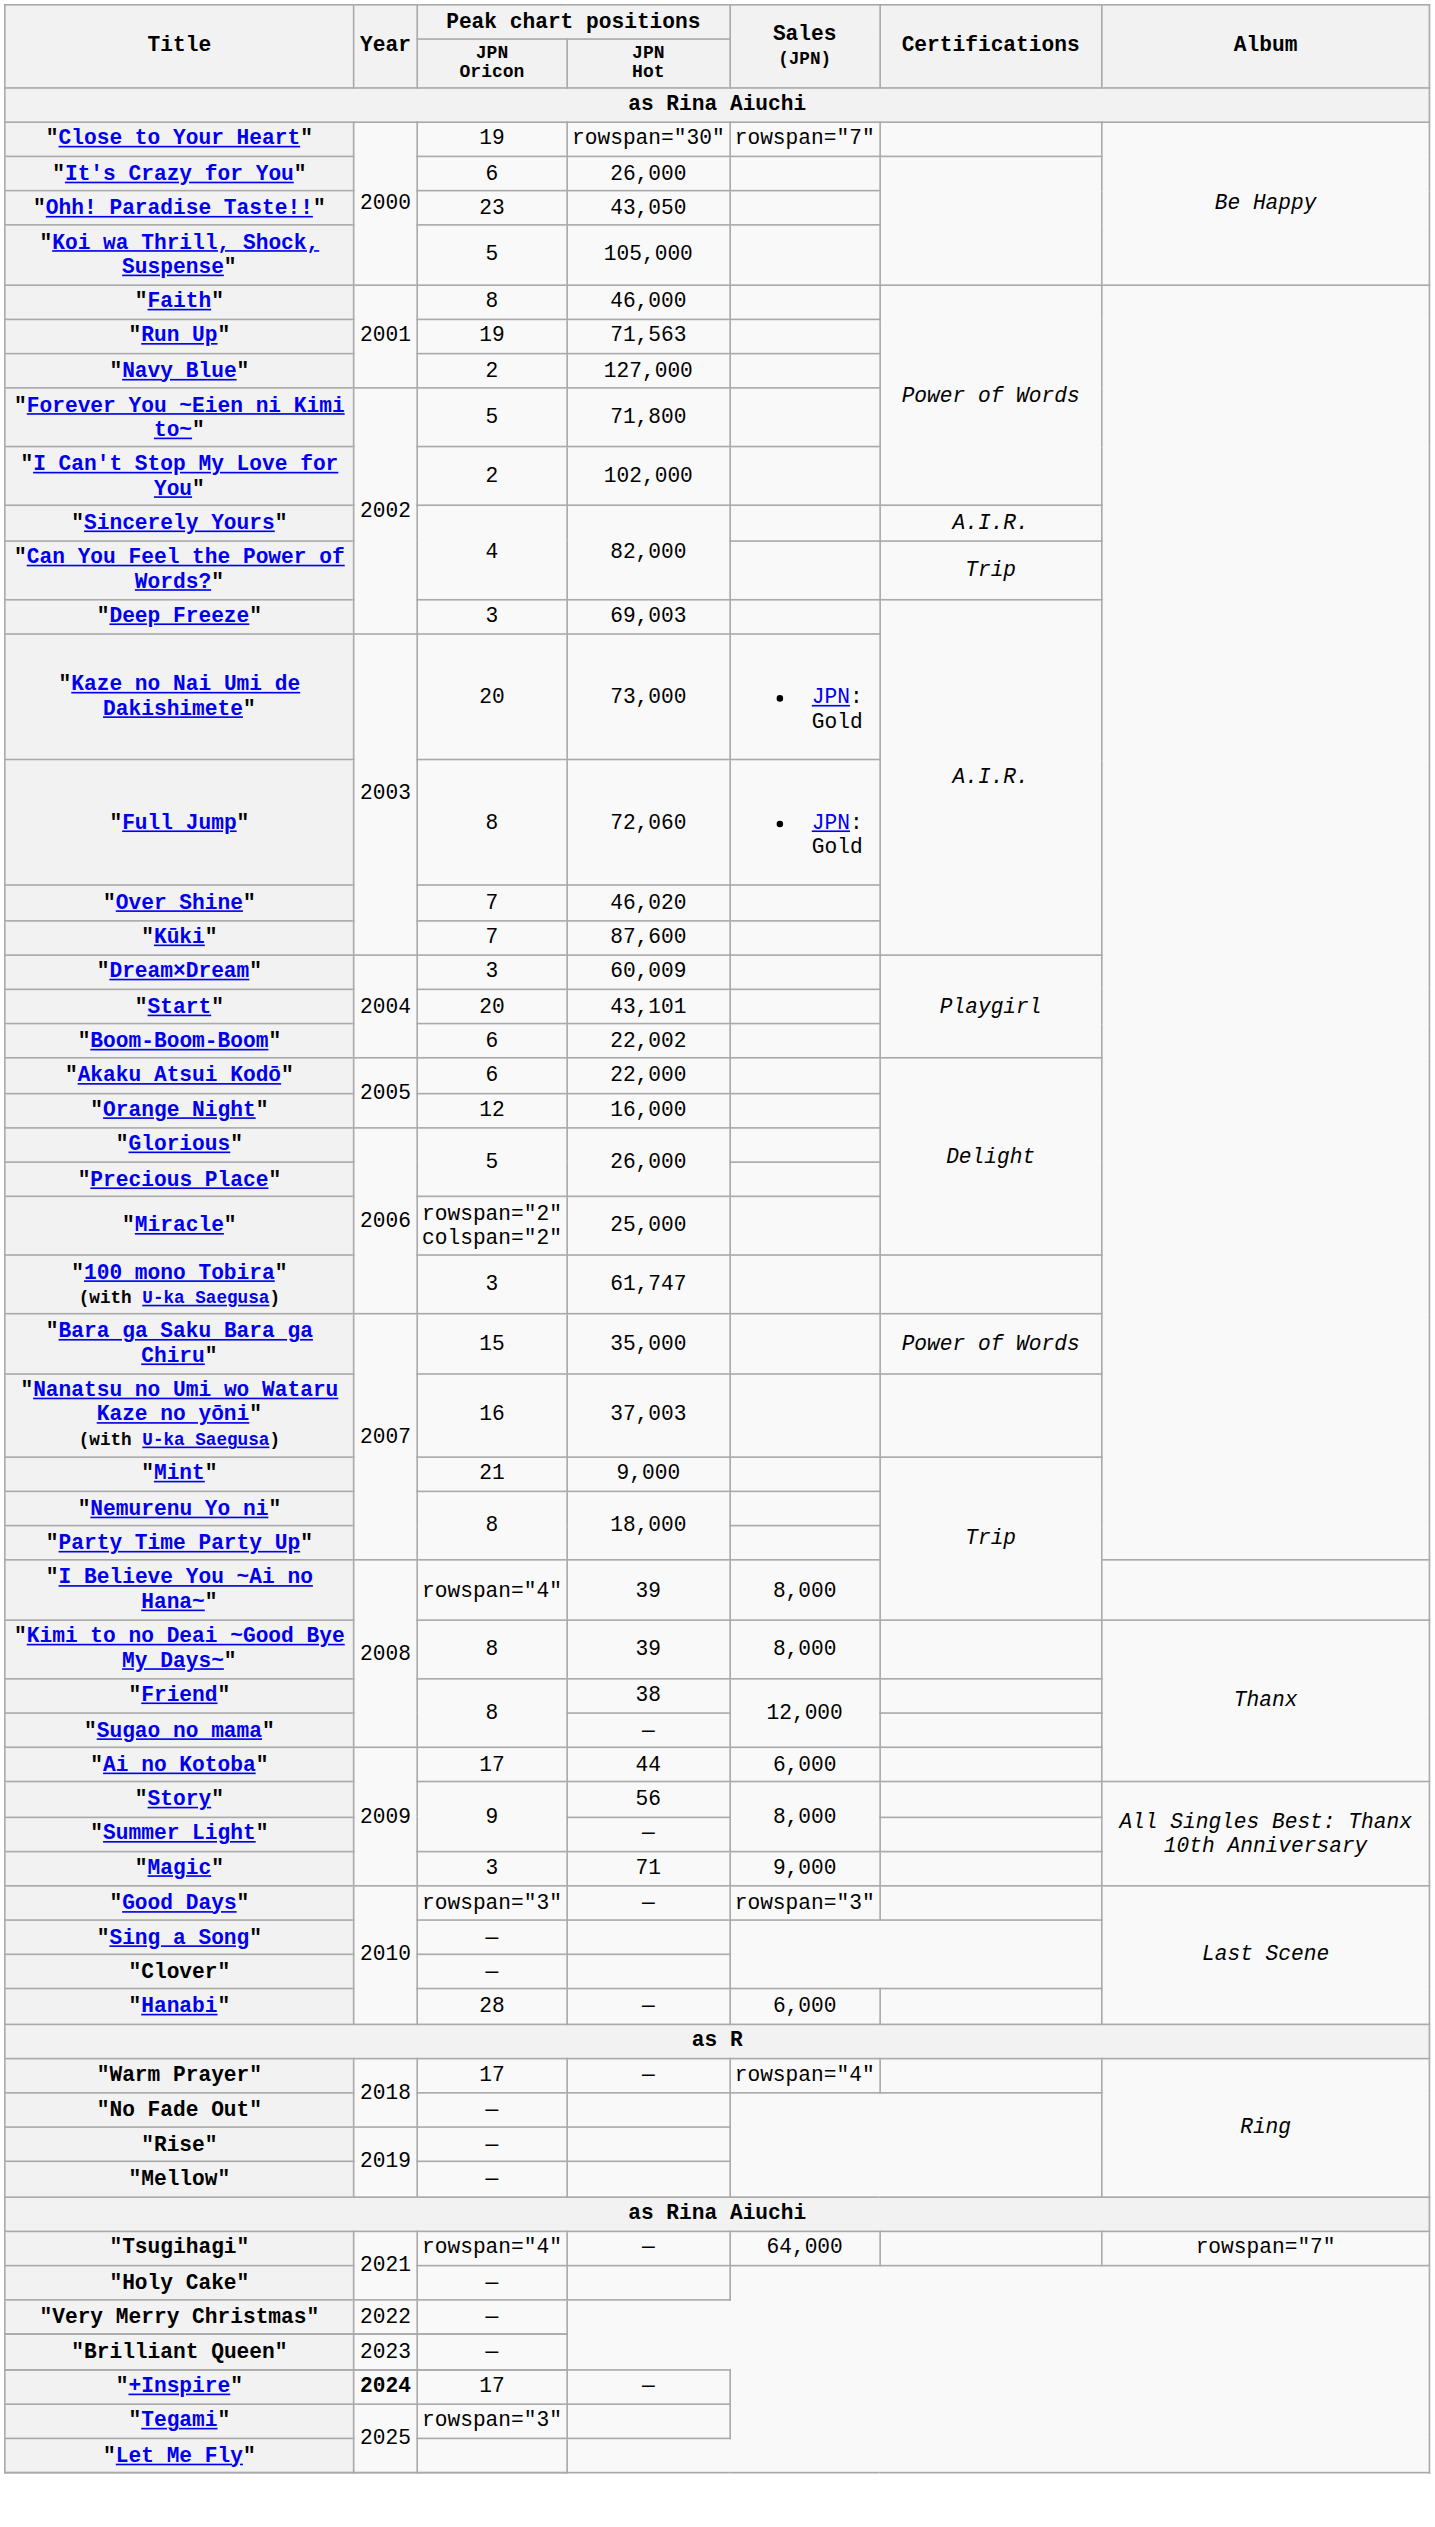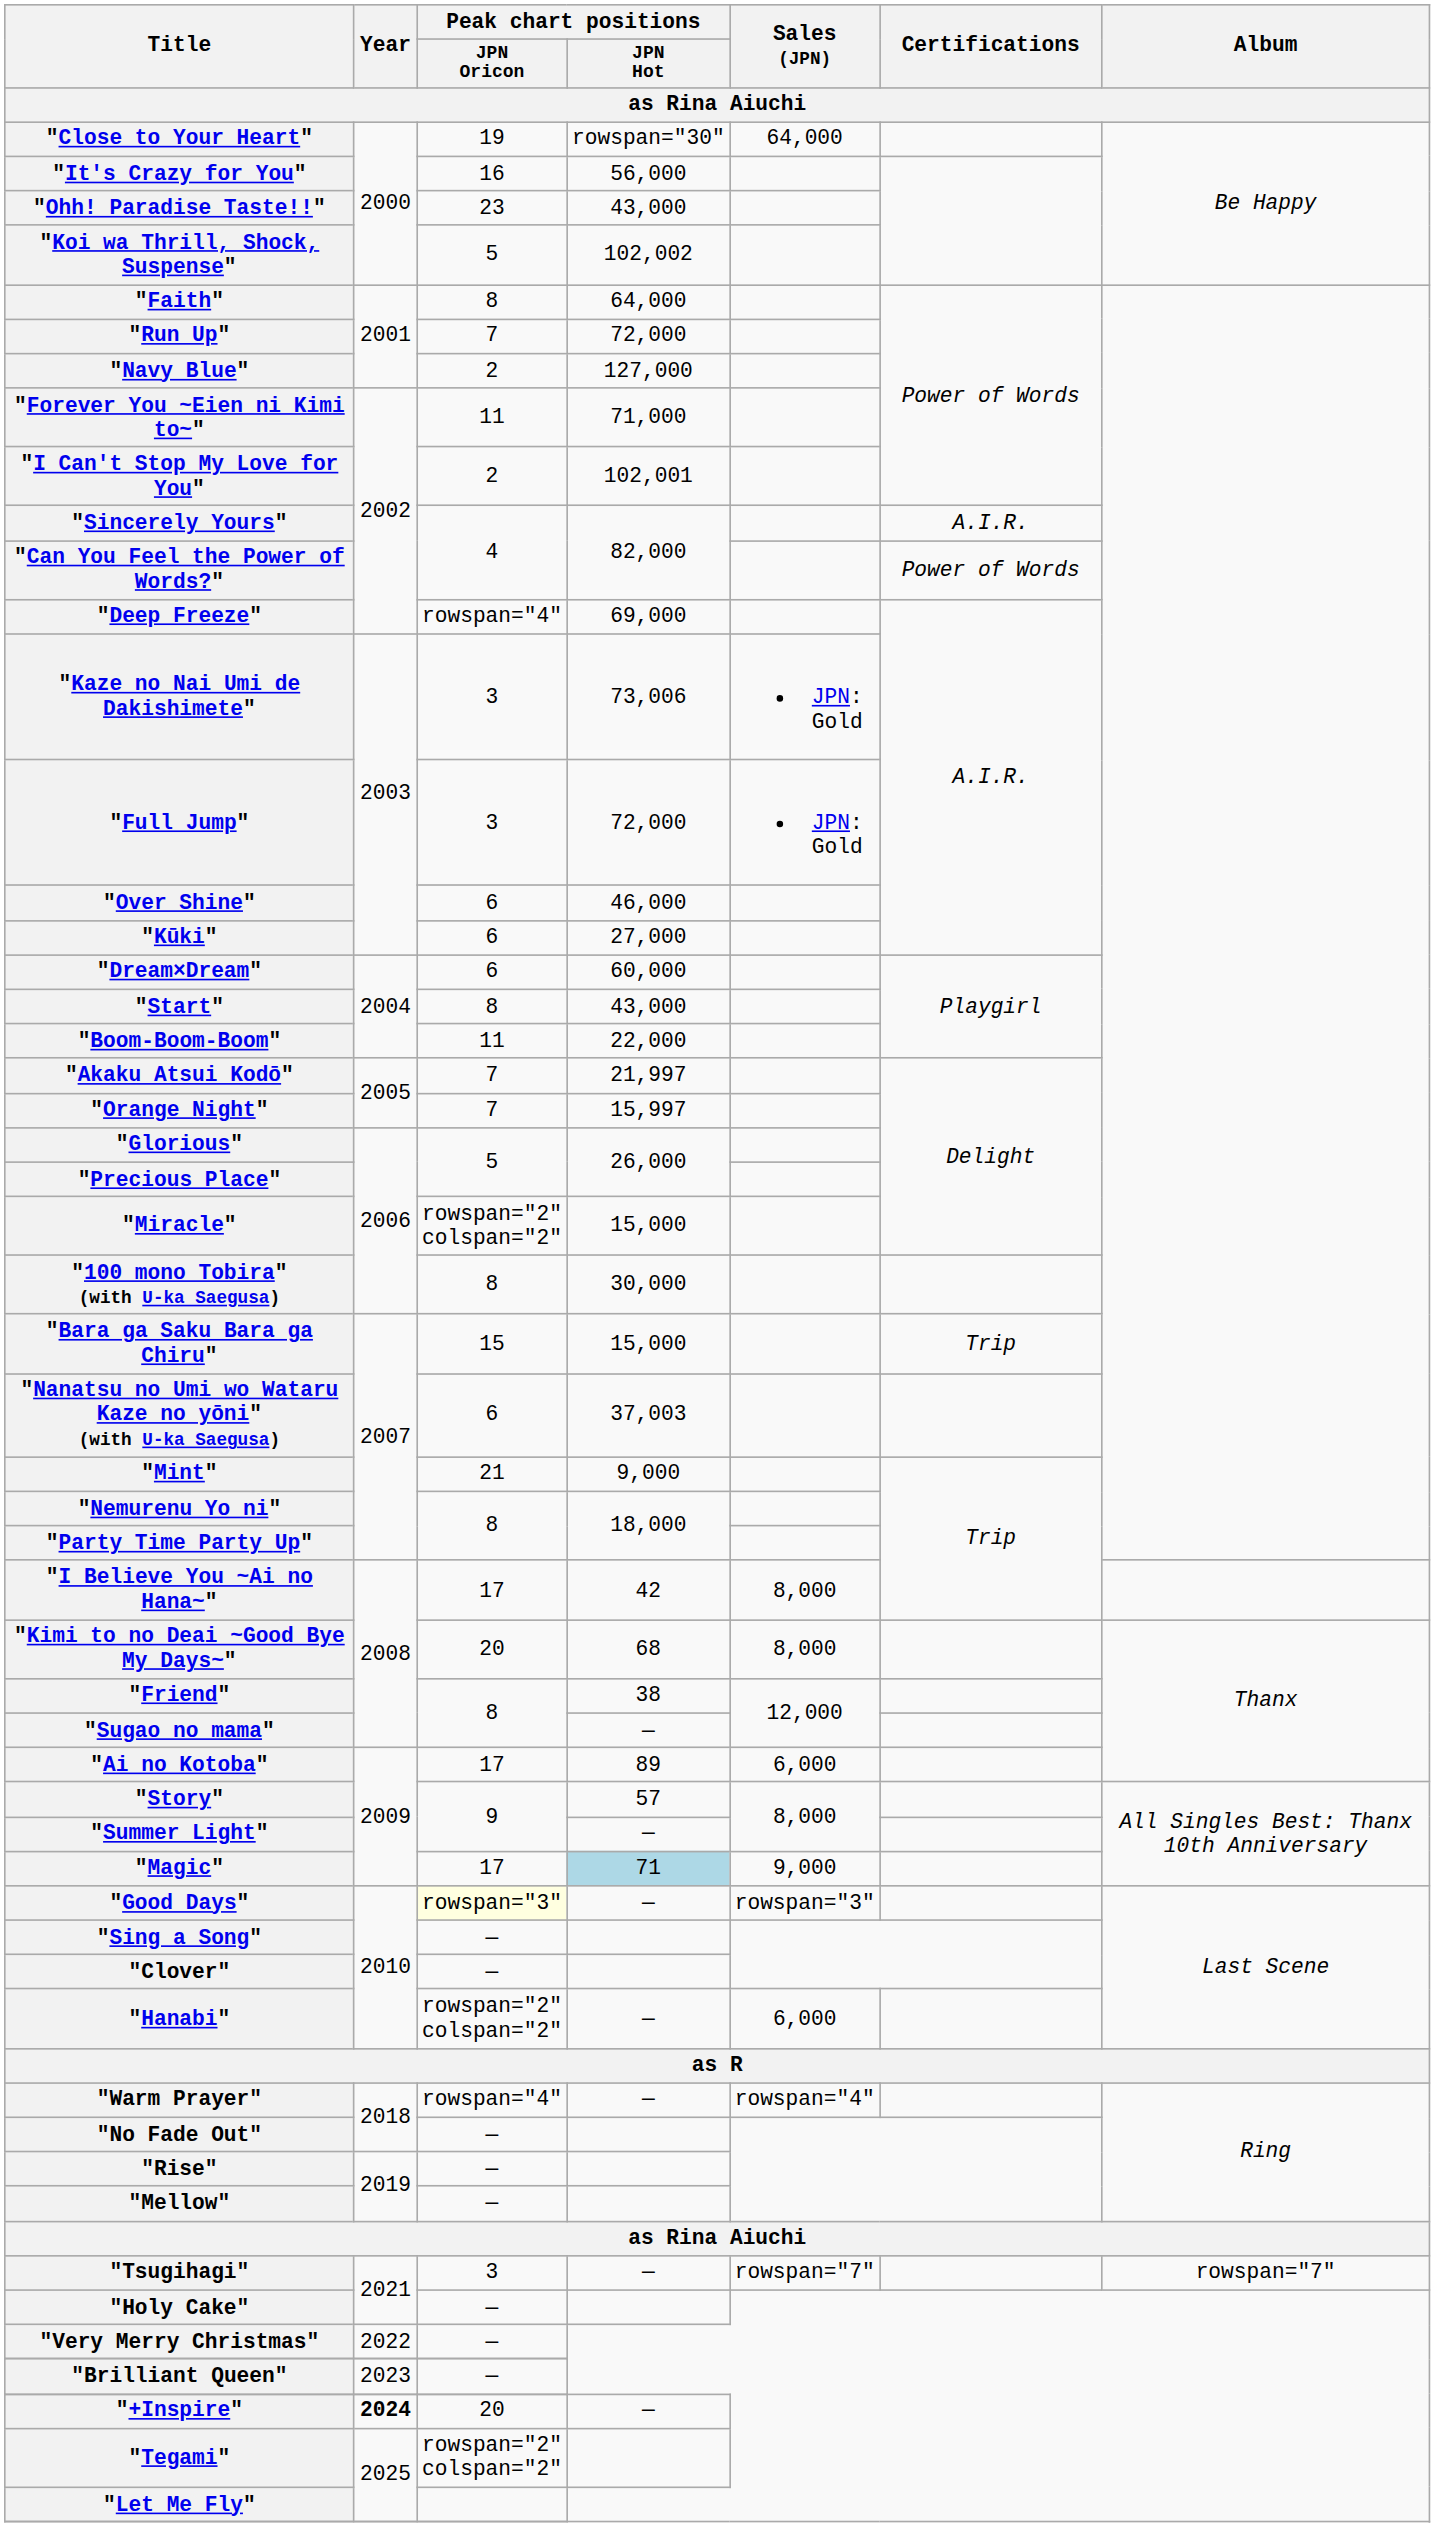(805, 139) rowspan="7" -> (805, 139) 64,000
(492, 174) 6 -> (492, 174) 16
(648, 174) 26,000 -> (648, 174) 56,000
(648, 208) 43,050 -> (648, 208) 43,000
(648, 255) 105,000 -> (648, 255) 102,002
(648, 302) 46,000 -> (648, 302) 64,000
(492, 336) 19 -> (492, 336) 7
(648, 336) 71,563 -> (648, 336) 72,000
(492, 418) 5 -> (492, 418) 11
(648, 418) 71,800 -> (648, 418) 71,000
(648, 476) 102,000 -> (648, 476) 102,001
(991, 570) Trip -> (991, 570) Power of Words
(492, 617) 3 -> (492, 617) rowspan="4"
(648, 617) 69,003 -> (648, 617) 69,000
(492, 697) 20 -> (492, 697) 3
(648, 697) 73,000 -> (648, 697) 73,006
(492, 823) 8 -> (492, 823) 3
(648, 823) 72,060 -> (648, 823) 72,000
(492, 903) 7 -> (492, 903) 6
(648, 903) 46,020 -> (648, 903) 46,000
(492, 937) 7 -> (492, 937) 6
(648, 937) 87,600 -> (648, 937) 27,000
(492, 972) 3 -> (492, 972) 6
(648, 972) 60,009 -> (648, 972) 60,000
(492, 1007) 20 -> (492, 1007) 8
(648, 1007) 43,101 -> (648, 1007) 43,000
(492, 1041) 6 -> (492, 1041) 11
(648, 1041) 22,002 -> (648, 1041) 22,000
(492, 1076) 6 -> (492, 1076) 7
(648, 1076) 22,000 -> (648, 1076) 21,997
(492, 1110) 12 -> (492, 1110) 7
(648, 1110) 16,000 -> (648, 1110) 15,997
(648, 1226) 25,000 -> (648, 1226) 15,000
(492, 1285) 3 -> (492, 1285) 8
(648, 1285) 61,747 -> (648, 1285) 30,000
(648, 1344) 35,000 -> (648, 1344) 15,000
(991, 1344) Power of Words -> (991, 1344) Trip
(492, 1415) 16 -> (492, 1415) 6
(492, 1590) rowspan="4" -> (492, 1590) 17
(648, 1590) 39 -> (648, 1590) 42
(492, 1649) 8 -> (492, 1649) 20
(648, 1649) 39 -> (648, 1649) 68
(648, 1765) 44 -> (648, 1765) 89
(648, 1799) 56 -> (648, 1799) 57
(492, 1868) 3 -> (492, 1868) 17
(648, 1868) no background -> (648, 1868) lightblue background
(492, 1903) no background -> (492, 1903) lightyellow background
(492, 2007) 28 -> (492, 2019) rowspan="2" colspan="2"
(492, 2076) 17 -> (492, 2100) rowspan="4"
(492, 2248) rowspan="4" -> (492, 2273) 3
(805, 2248) 64,000 -> (805, 2273) rowspan="7"
(492, 2386) 17 -> (492, 2411) 20
(492, 2421) rowspan="3" -> (492, 2458) rowspan="2" colspan="2"
